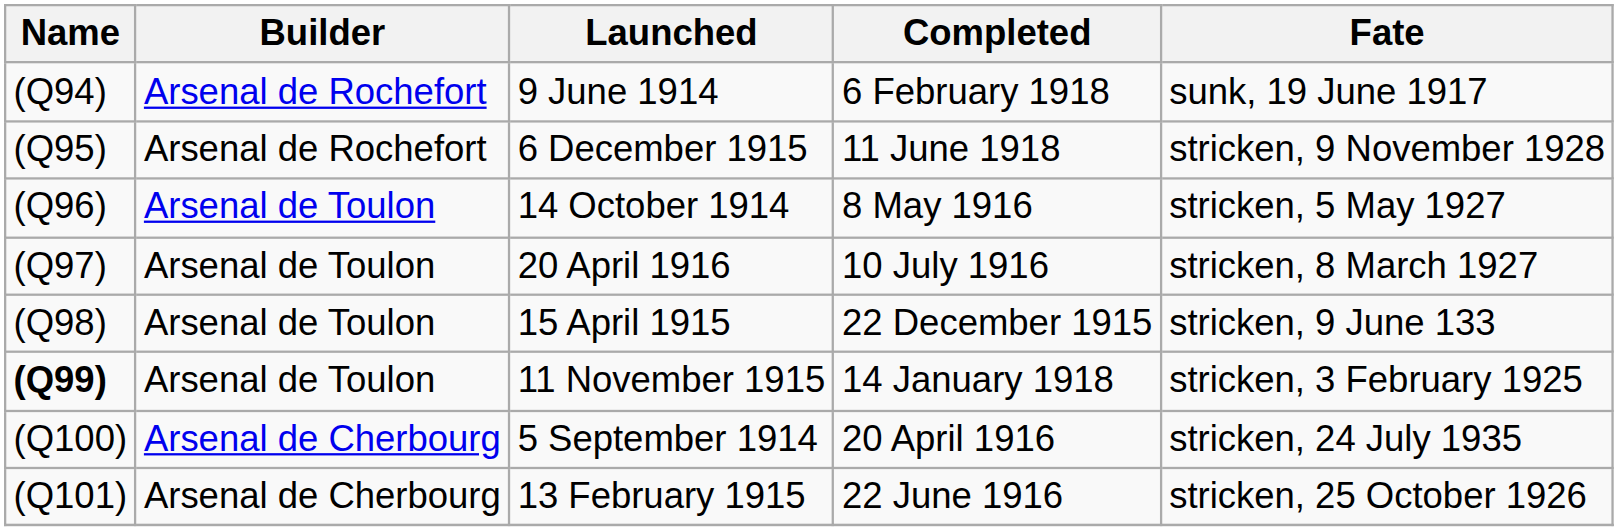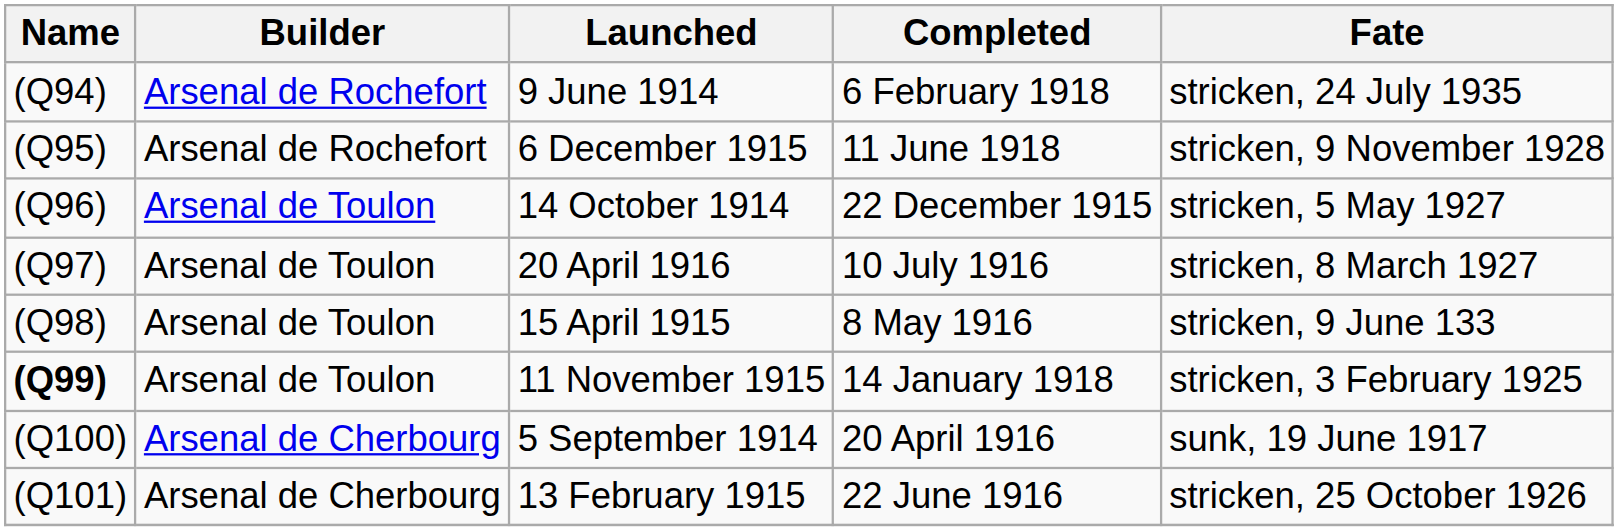(1328, 91) sunk, 19 June 1917 -> (1346, 91) stricken, 24 July 1935
(937, 206) 8 May 1916 -> (997, 206) 22 December 1915
(997, 322) 22 December 1915 -> (937, 322) 8 May 1916
(1346, 438) stricken, 24 July 1935 -> (1328, 438) sunk, 19 June 1917
